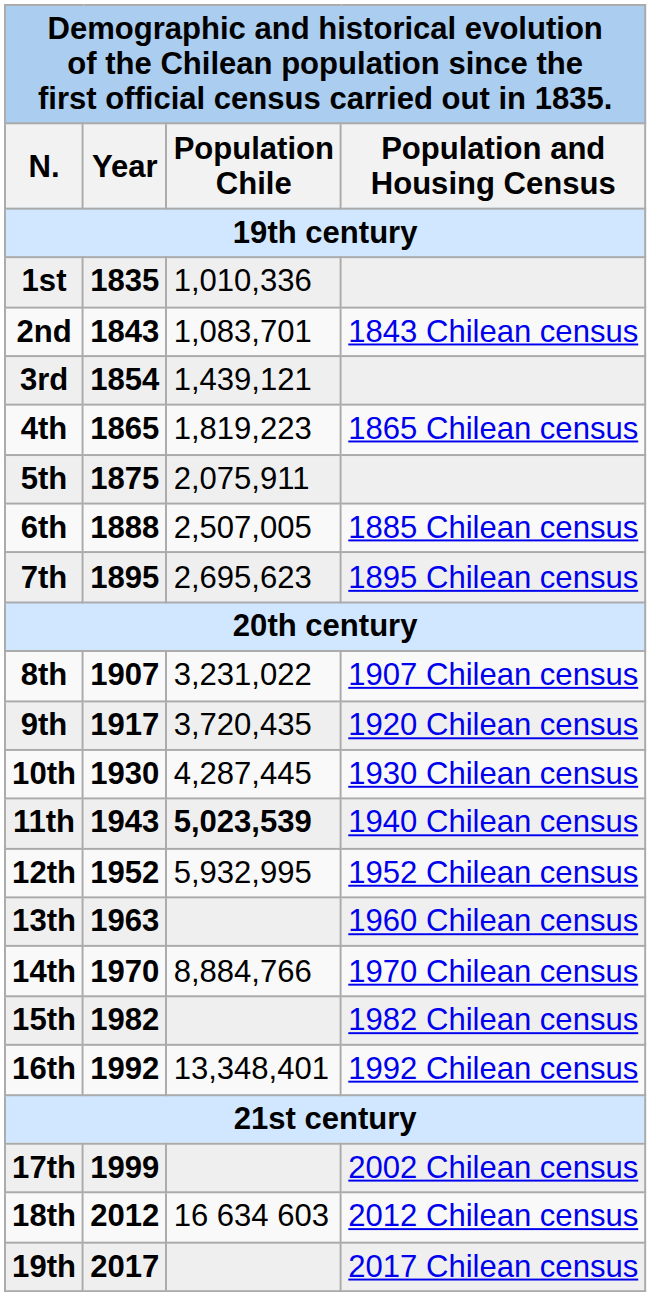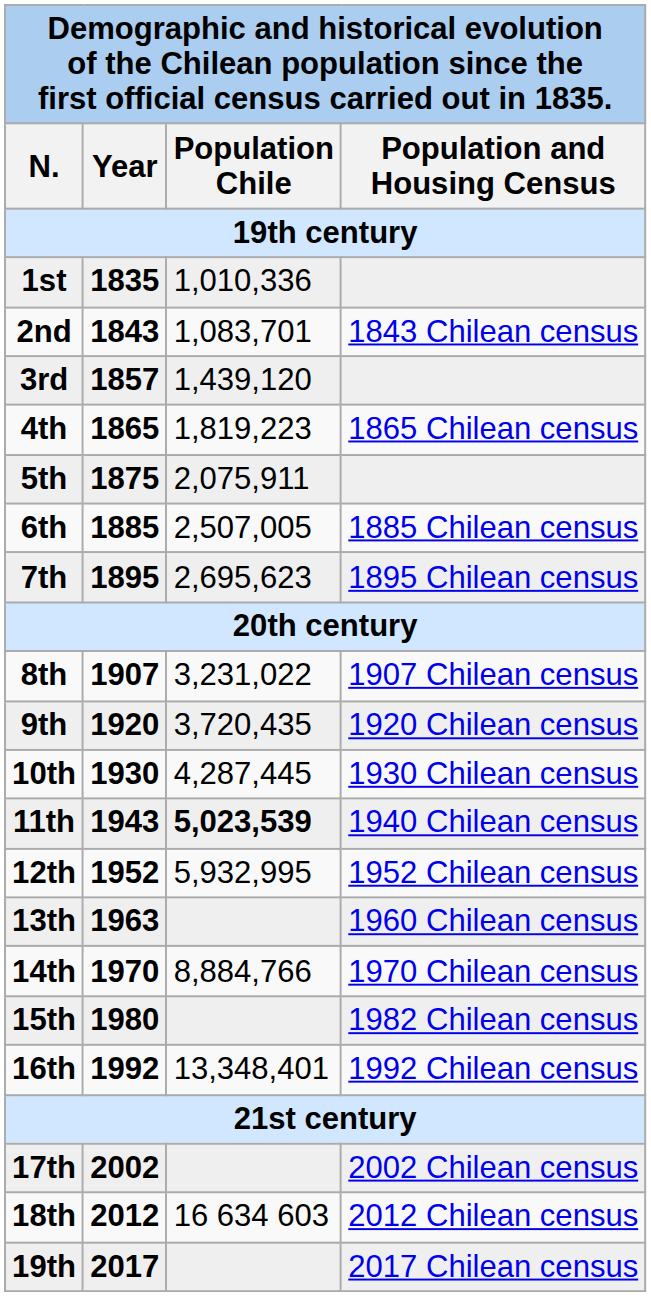(125, 380) 1854 -> (125, 380) 1857
(243, 380) 1,439,121 -> (243, 380) 1,439,120
(125, 527) 1888 -> (125, 527) 1885
(125, 724) 1917 -> (125, 724) 1920
(125, 1019) 1982 -> (125, 1019) 1980
(125, 1167) 1999 -> (125, 1167) 2002
